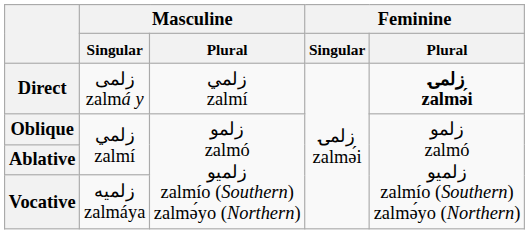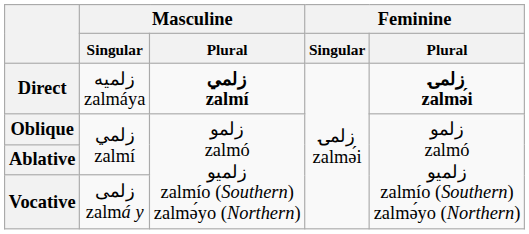(115, 88) زلمی zalmá y -> (115, 88) زلمیه zalmáya
(227, 88) normal -> (227, 88) bold
(115, 202) زلمیه zalmáya -> (115, 202) زلمی zalmá y
